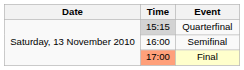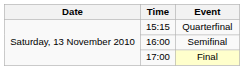(158, 27) lightgrey background -> (158, 27) no background
(158, 57) lightsalmon background -> (158, 57) no background
